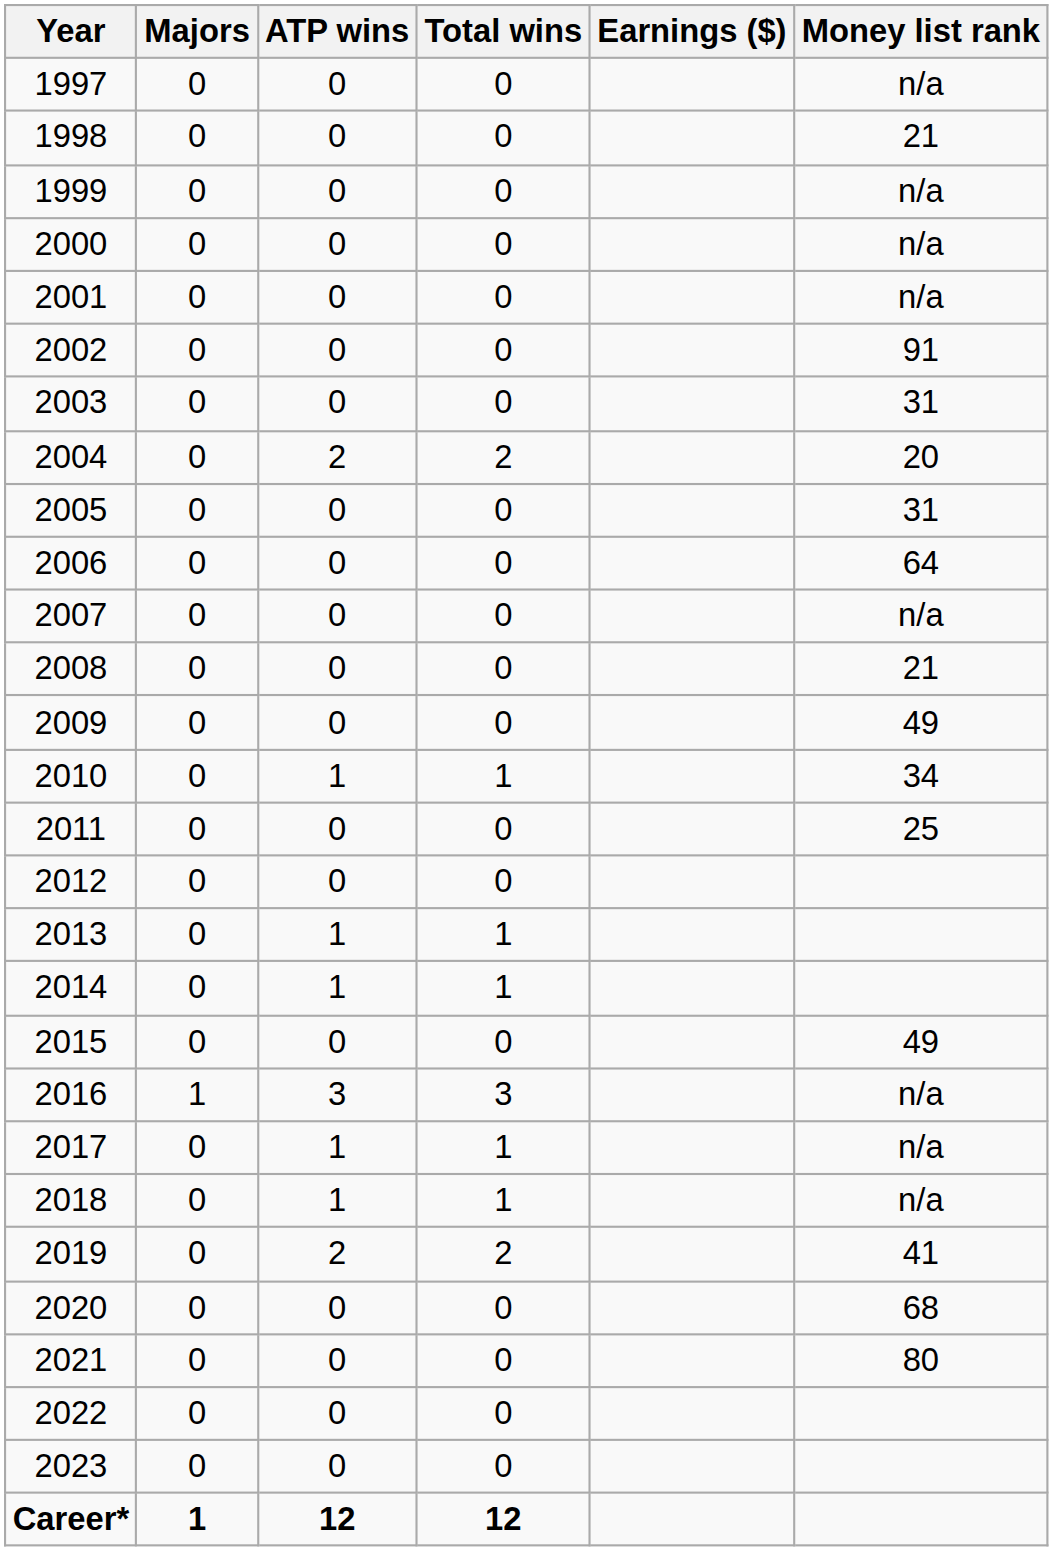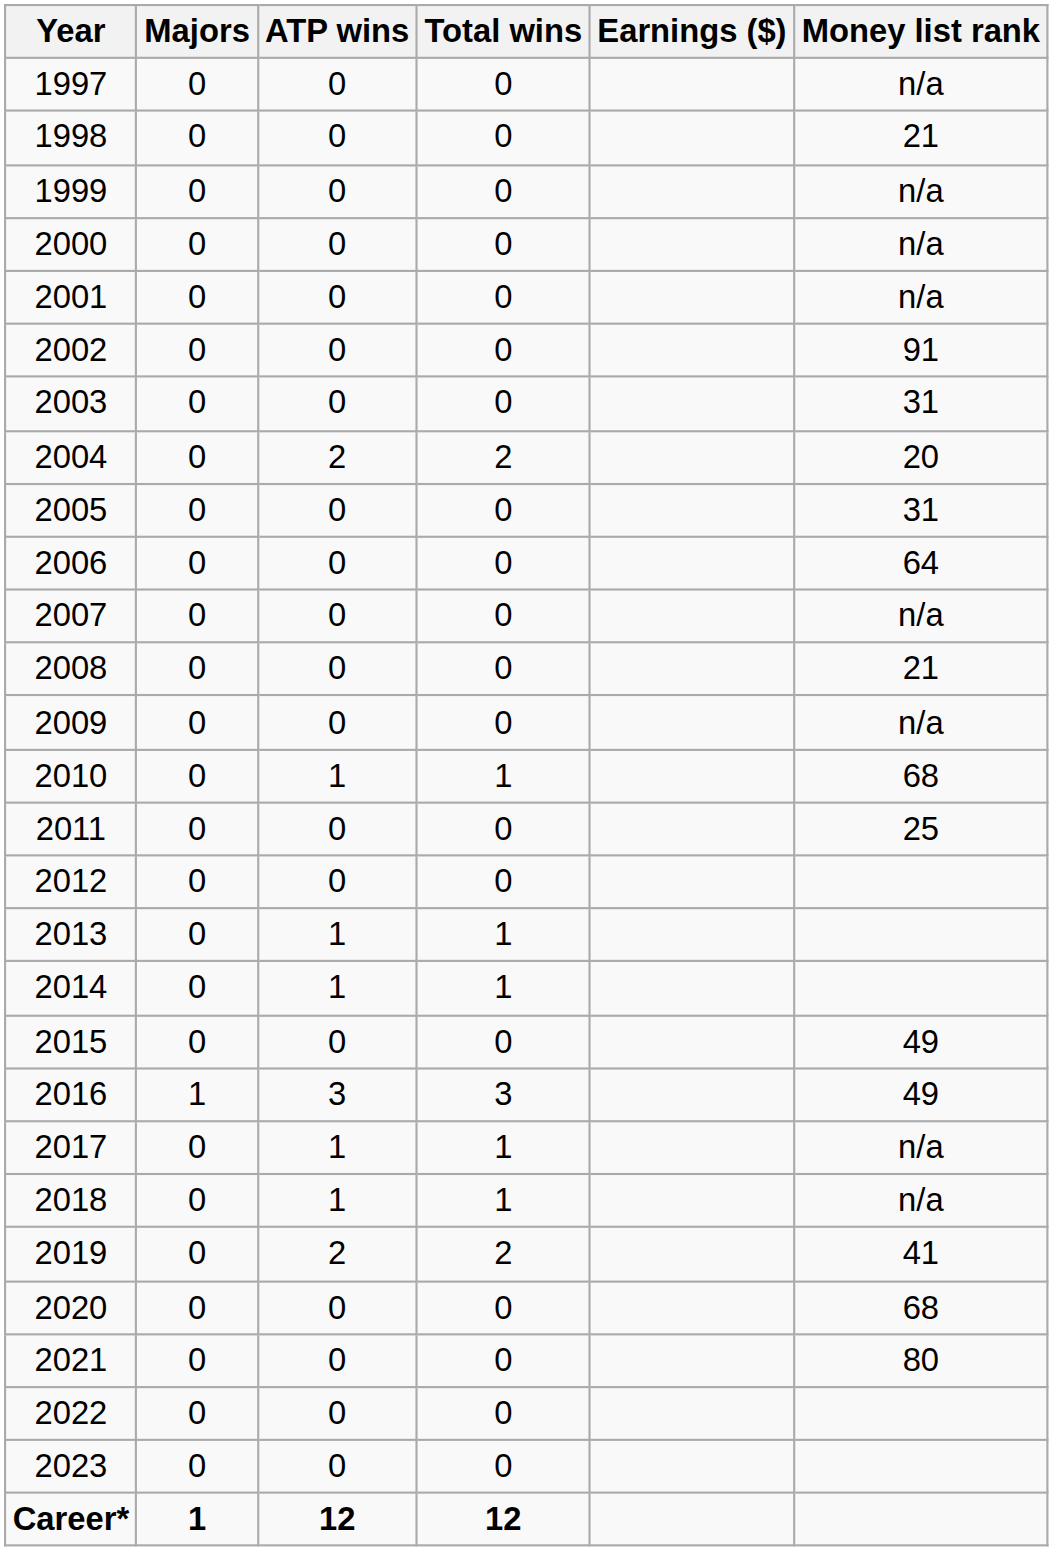(921, 721) 49 -> (921, 721) n/a
(921, 774) 34 -> (921, 774) 68
(921, 1093) n/a -> (921, 1093) 49
